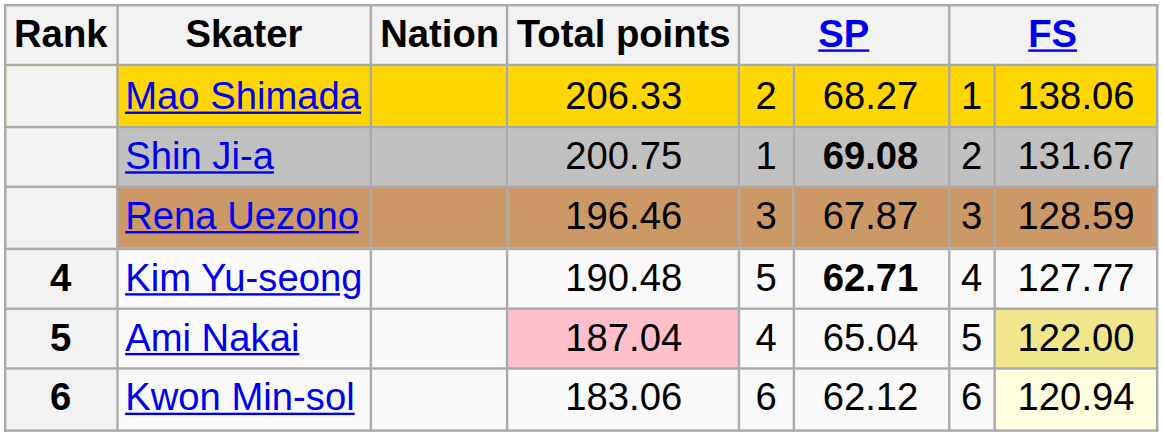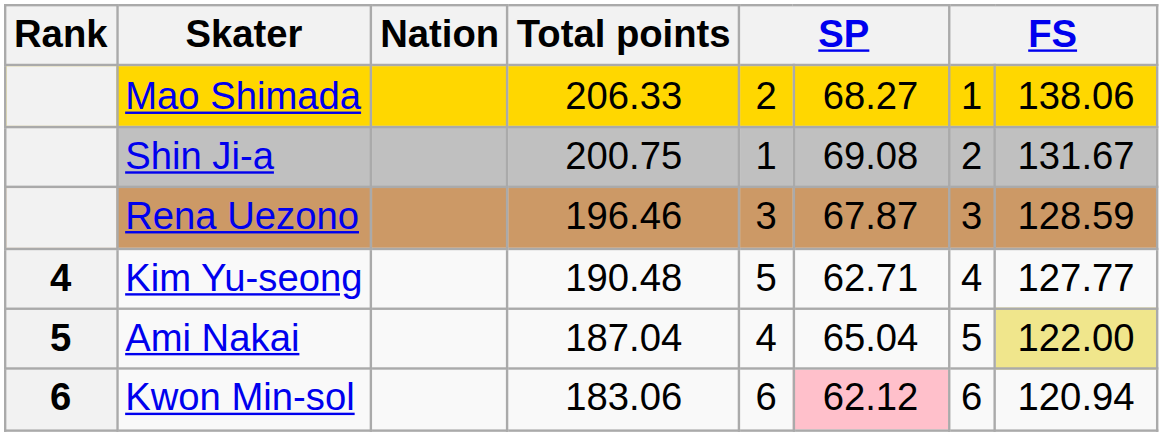(871, 156) bold -> (871, 156) normal
(871, 277) bold -> (871, 277) normal
(624, 338) pink background -> (624, 338) no background
(871, 398) no background -> (871, 398) pink background
(1076, 398) lightyellow background -> (1076, 398) no background
